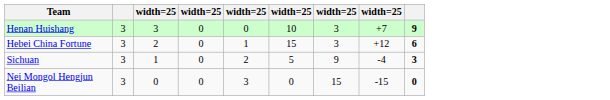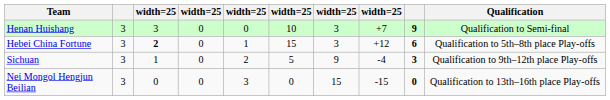+ column: (515, 12)
(156, 44) normal -> (156, 44) bold
